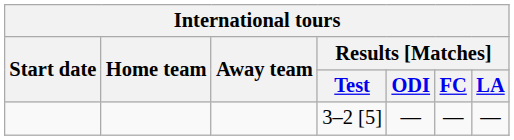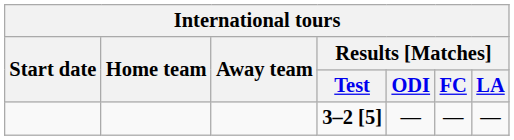(352, 118) normal -> (352, 118) bold
